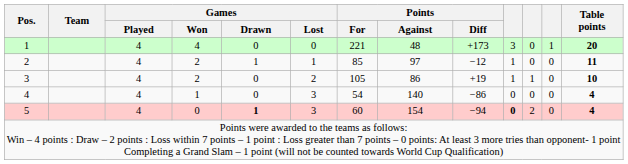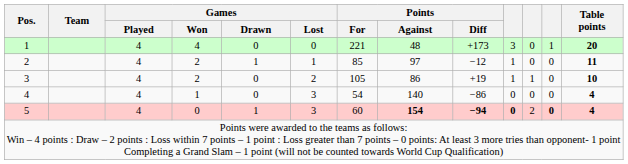(256, 111) bold -> (256, 111) normal
(415, 111) normal -> (415, 111) bold
(478, 111) normal -> (478, 111) bold
(551, 111) normal -> (551, 111) bold
